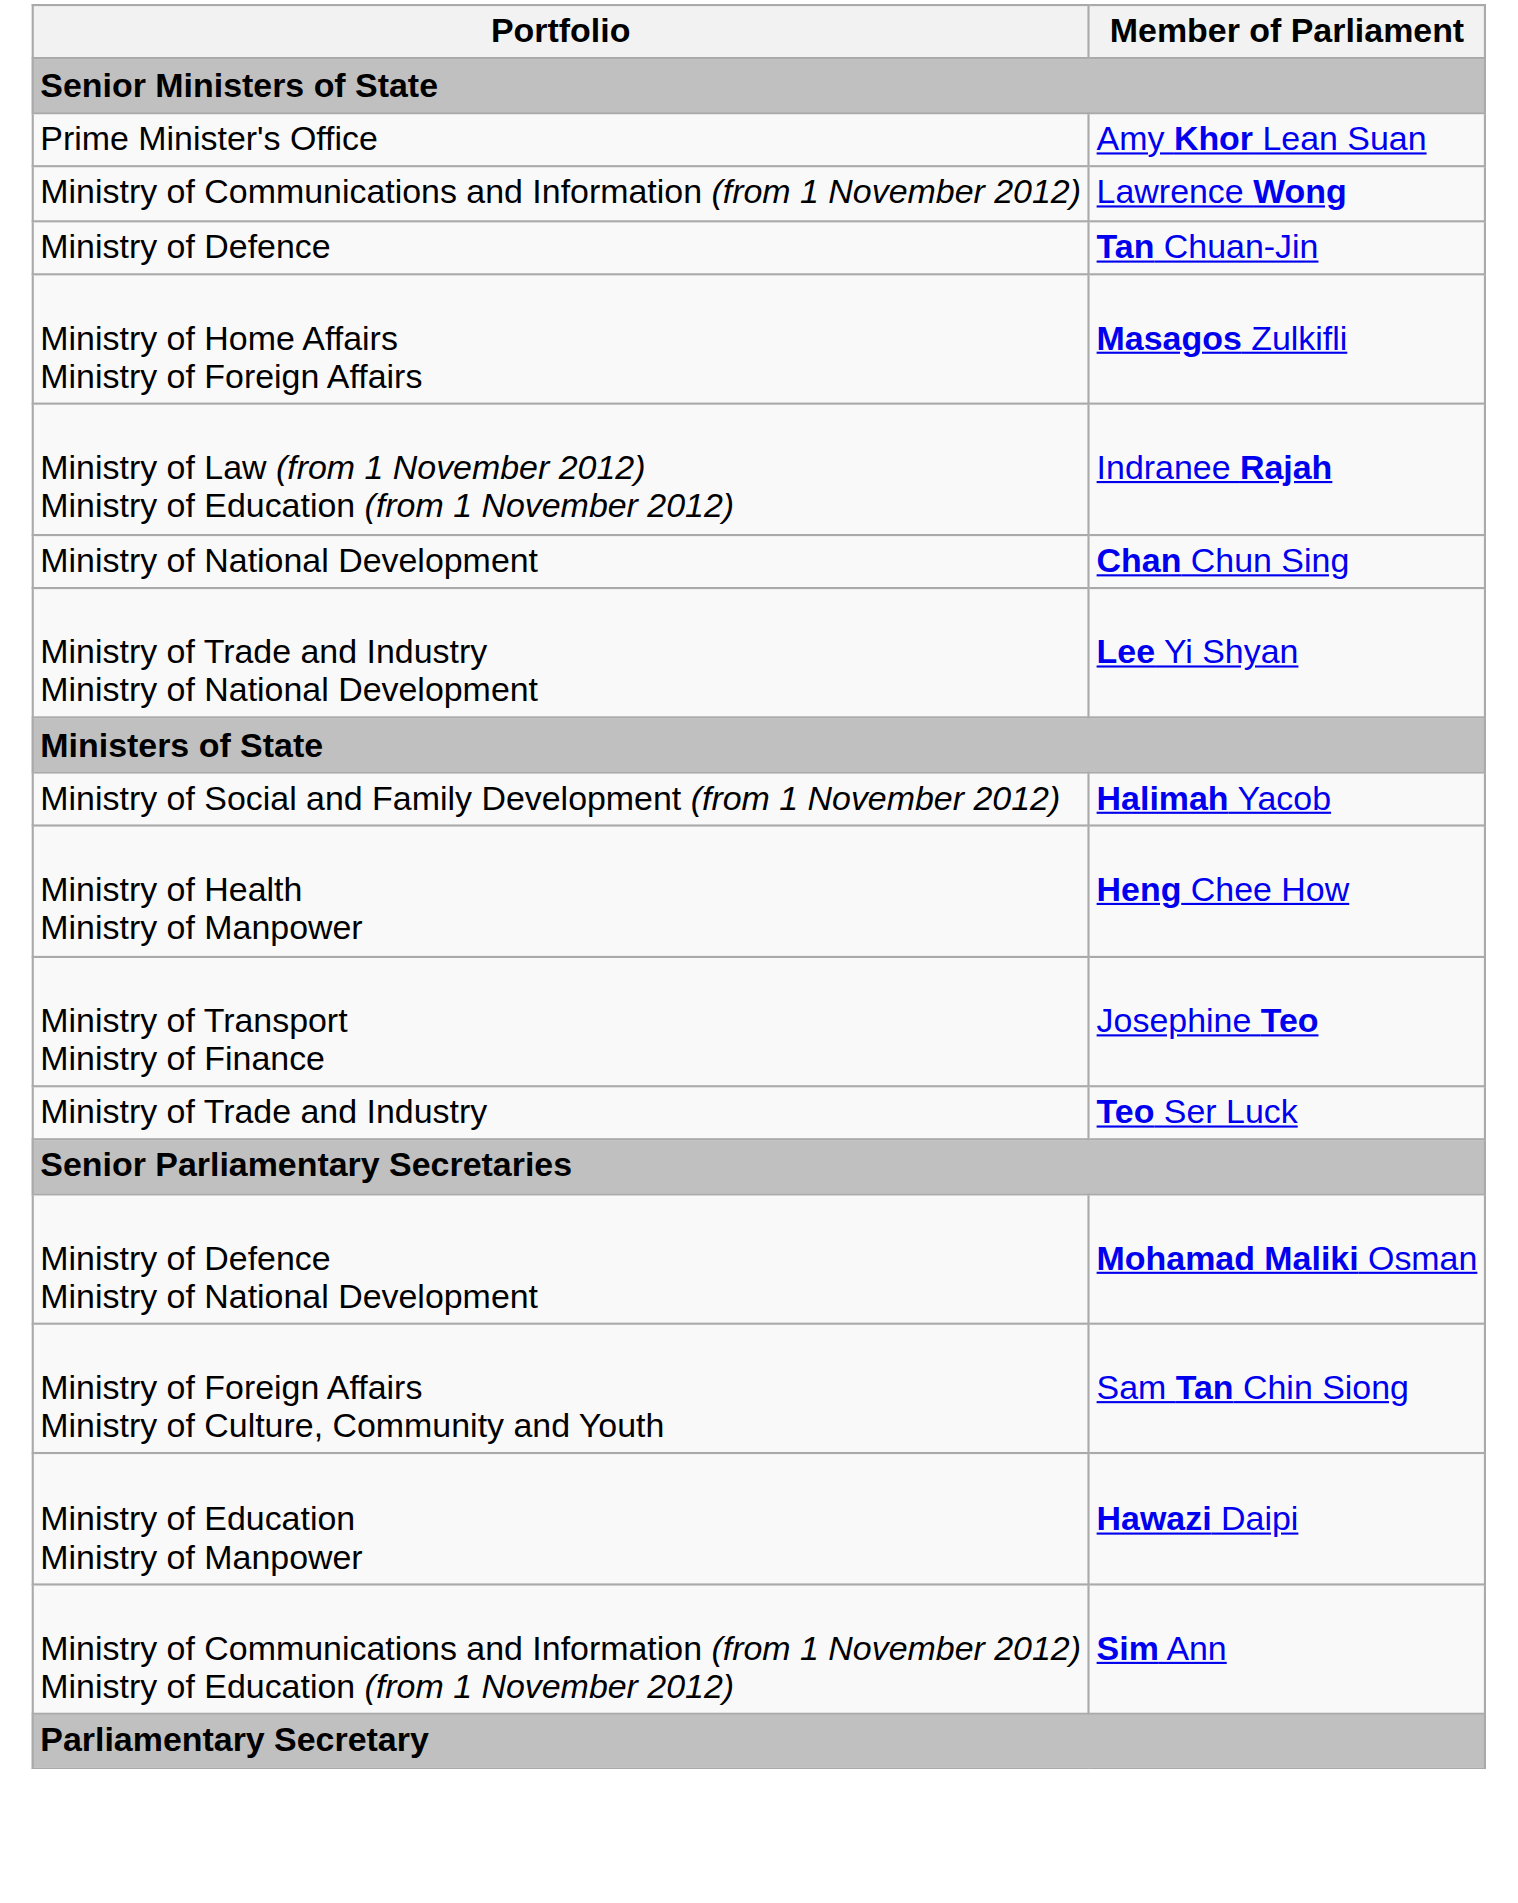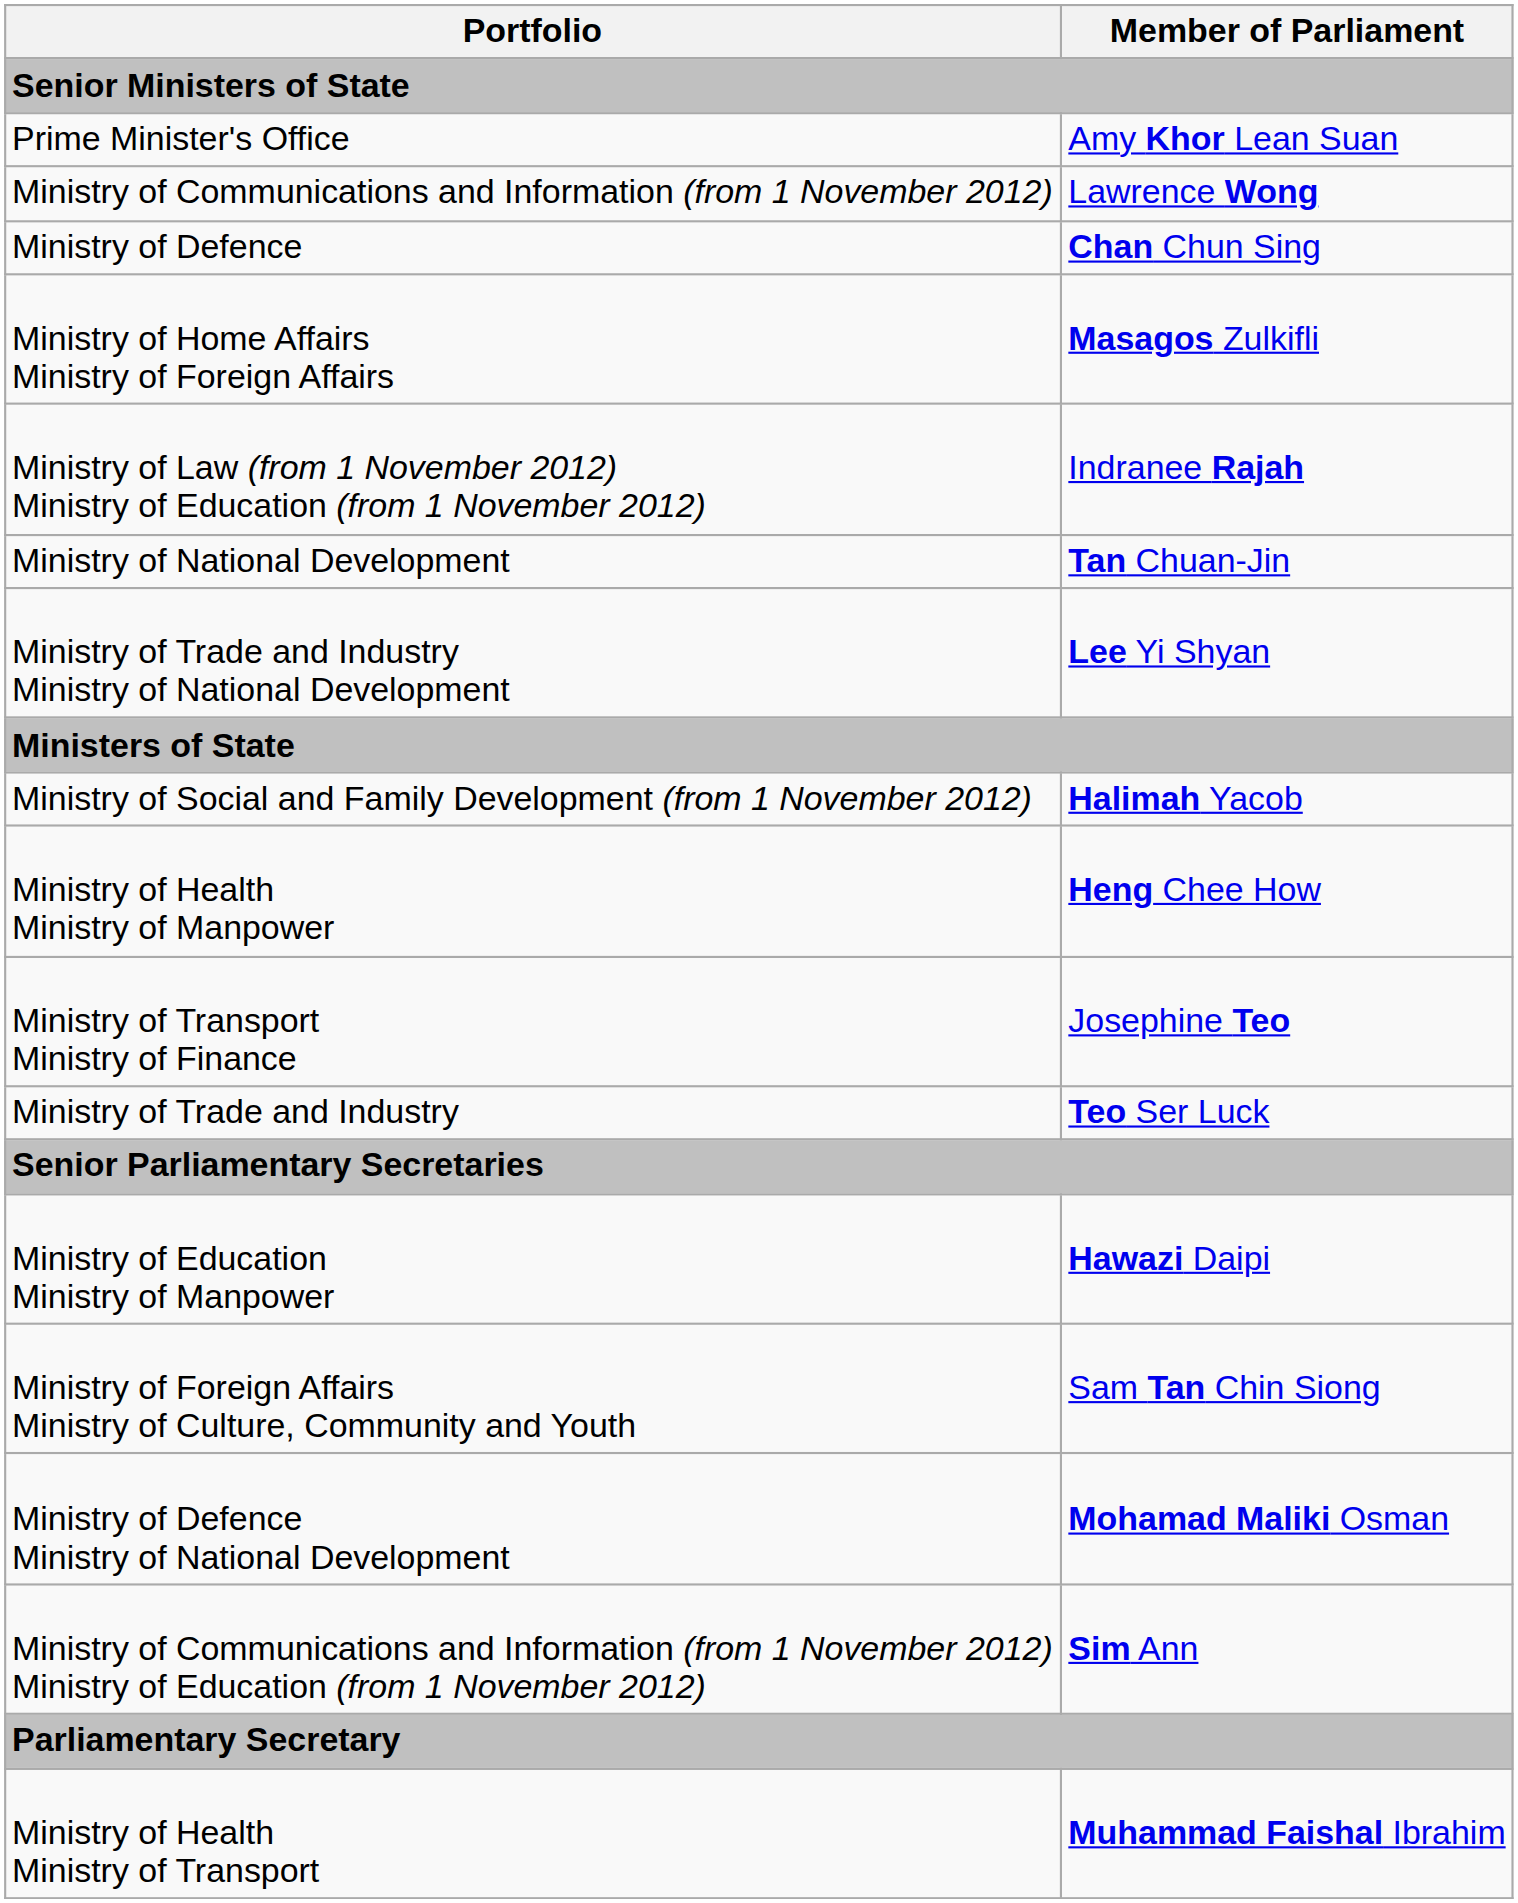(1208, 246) Tan Chuan-Jin -> (1195, 246) Chan Chun Sing
(1223, 560) Chan Chun Sing -> (1179, 560) Tan Chuan-Jin
rows swapped: (289, 1277) <-> (201, 1537)
+ row: (166, 1851)
